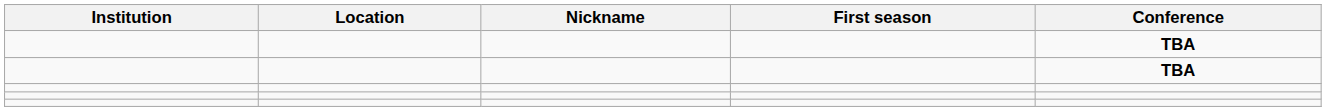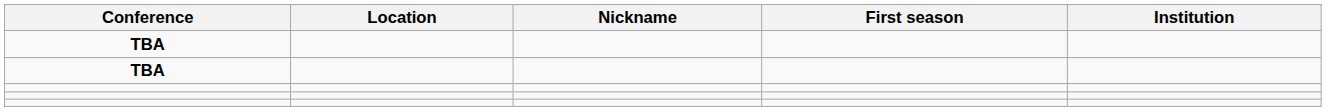columns swapped: (132, 17) <-> (1178, 17)
